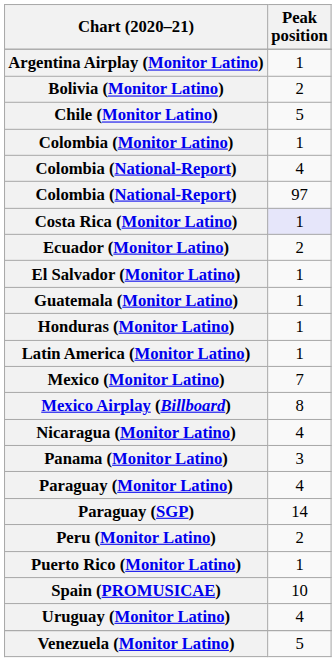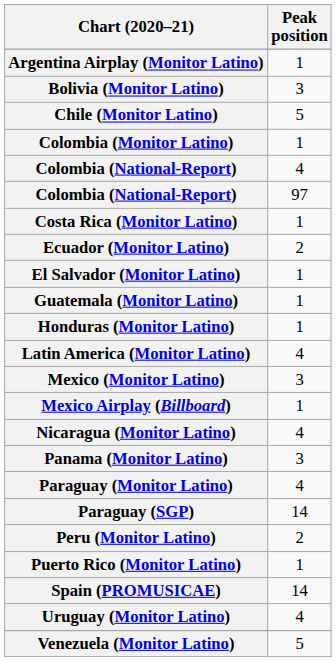(300, 89) 2 -> (300, 89) 3
(300, 221) lavender background -> (300, 221) no background
(300, 353) 1 -> (300, 353) 4
(300, 379) 7 -> (300, 379) 3
(300, 405) 8 -> (300, 405) 1
(300, 590) 10 -> (300, 590) 14
